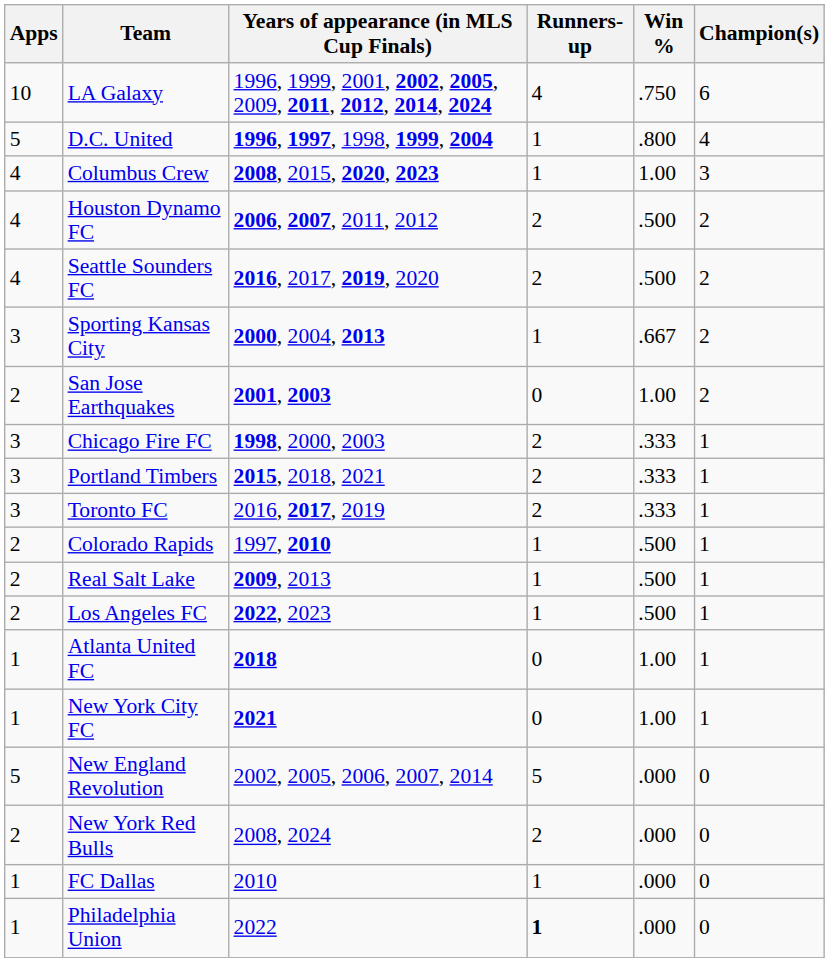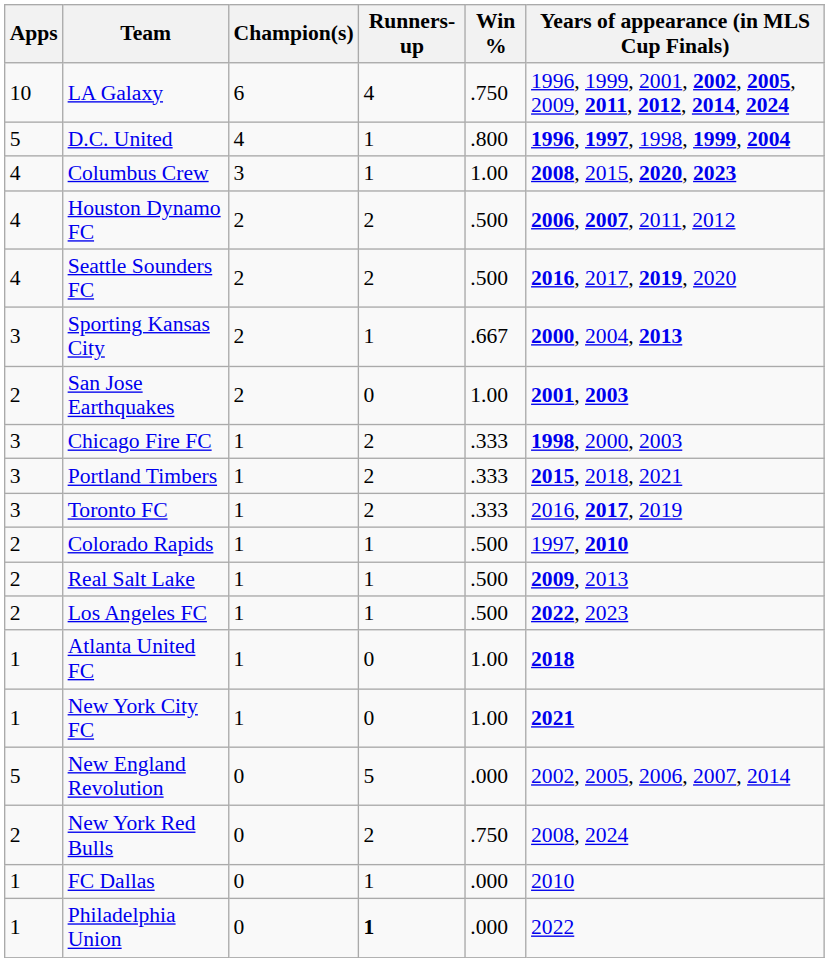columns swapped: (759, 33) <-> (378, 33)
(657, 834) .000 -> (489, 834) .750
